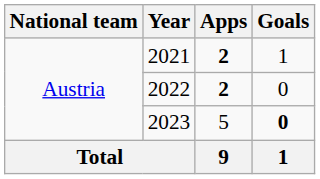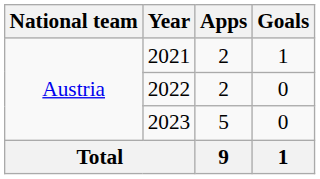(224, 55) bold -> (224, 55) normal
(224, 88) bold -> (224, 88) normal
(283, 122) bold -> (283, 122) normal
